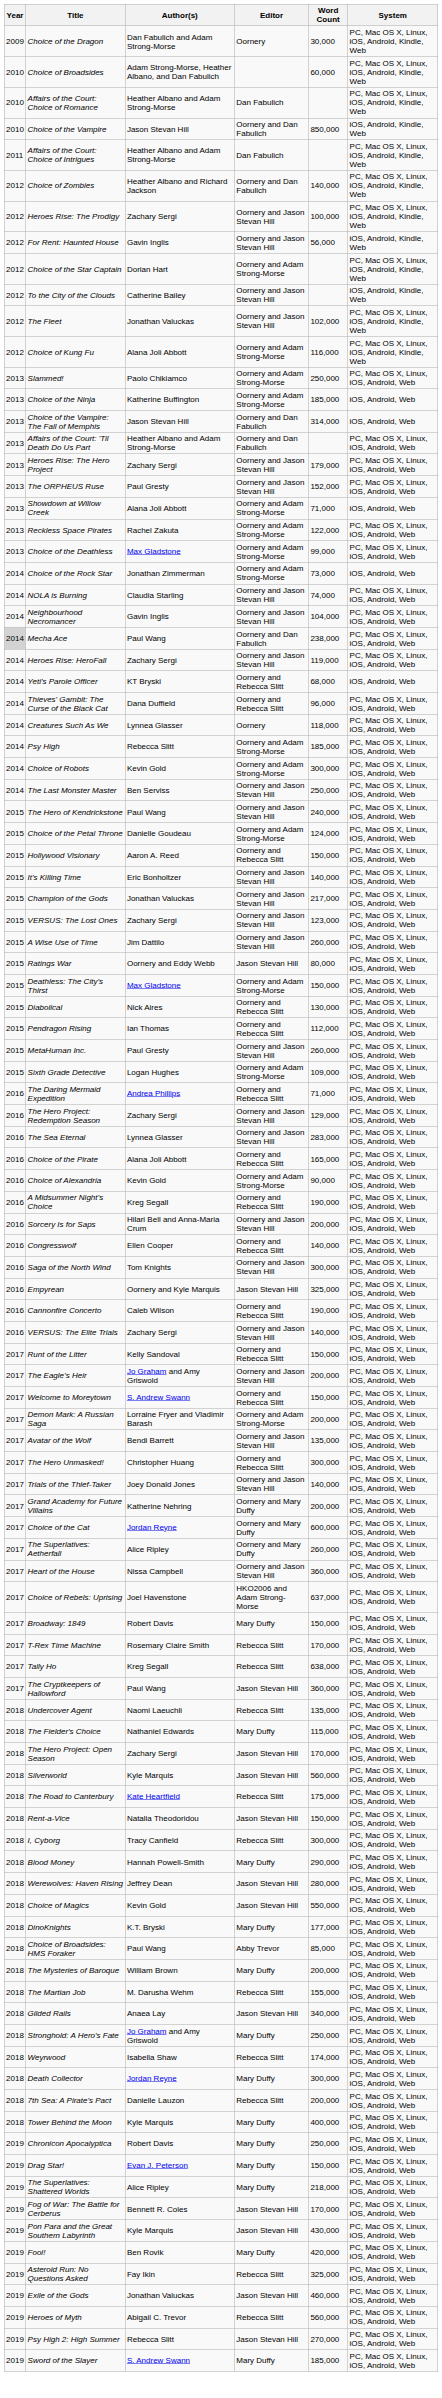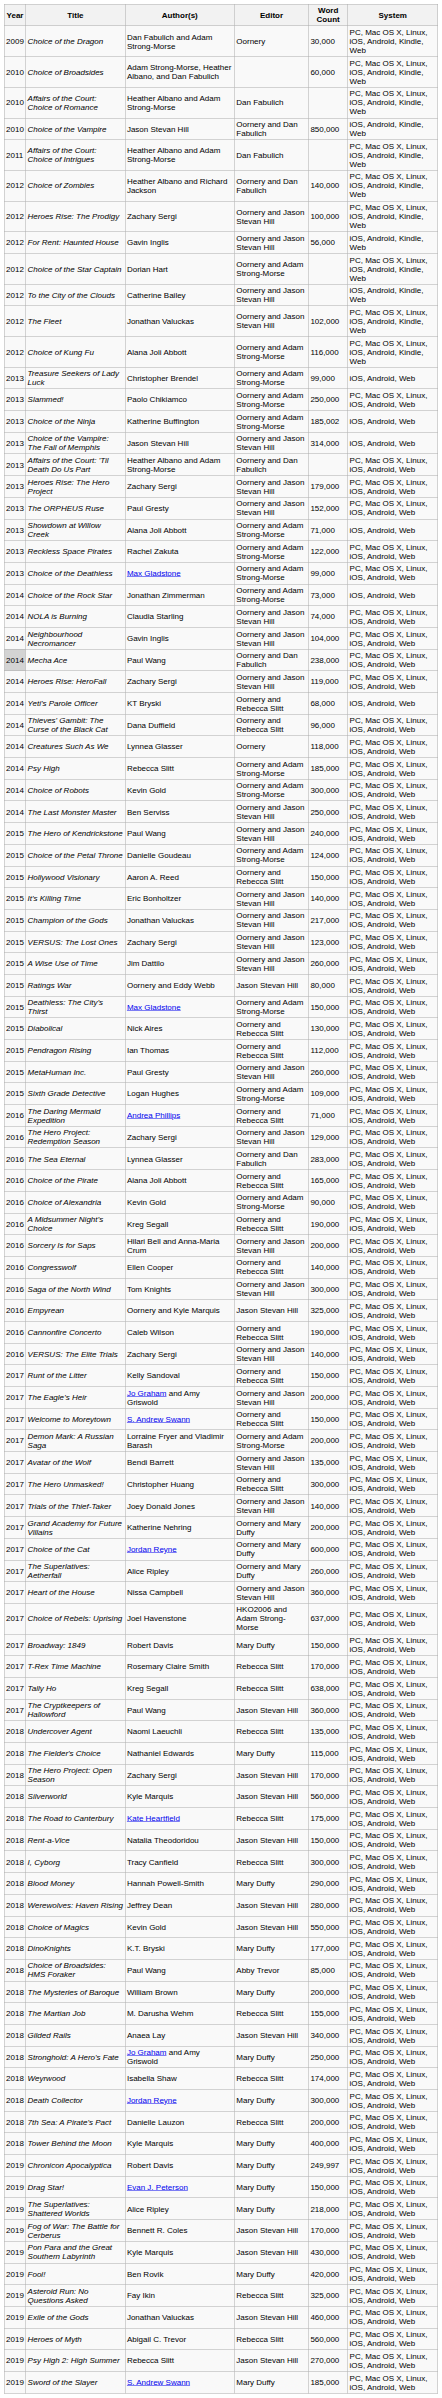+ row: (73, 378)
(325, 399) 185,000 -> (325, 421) 185,002
(267, 421) Oornery and Dan Fabulich -> (270, 443) Oornery and Jason Stevan Hill
(270, 1137) Oornery and Jason Stevan Hill -> (267, 1159) Oornery and Dan Fabulich
(325, 2143) 250,000 -> (325, 2165) 249,997
